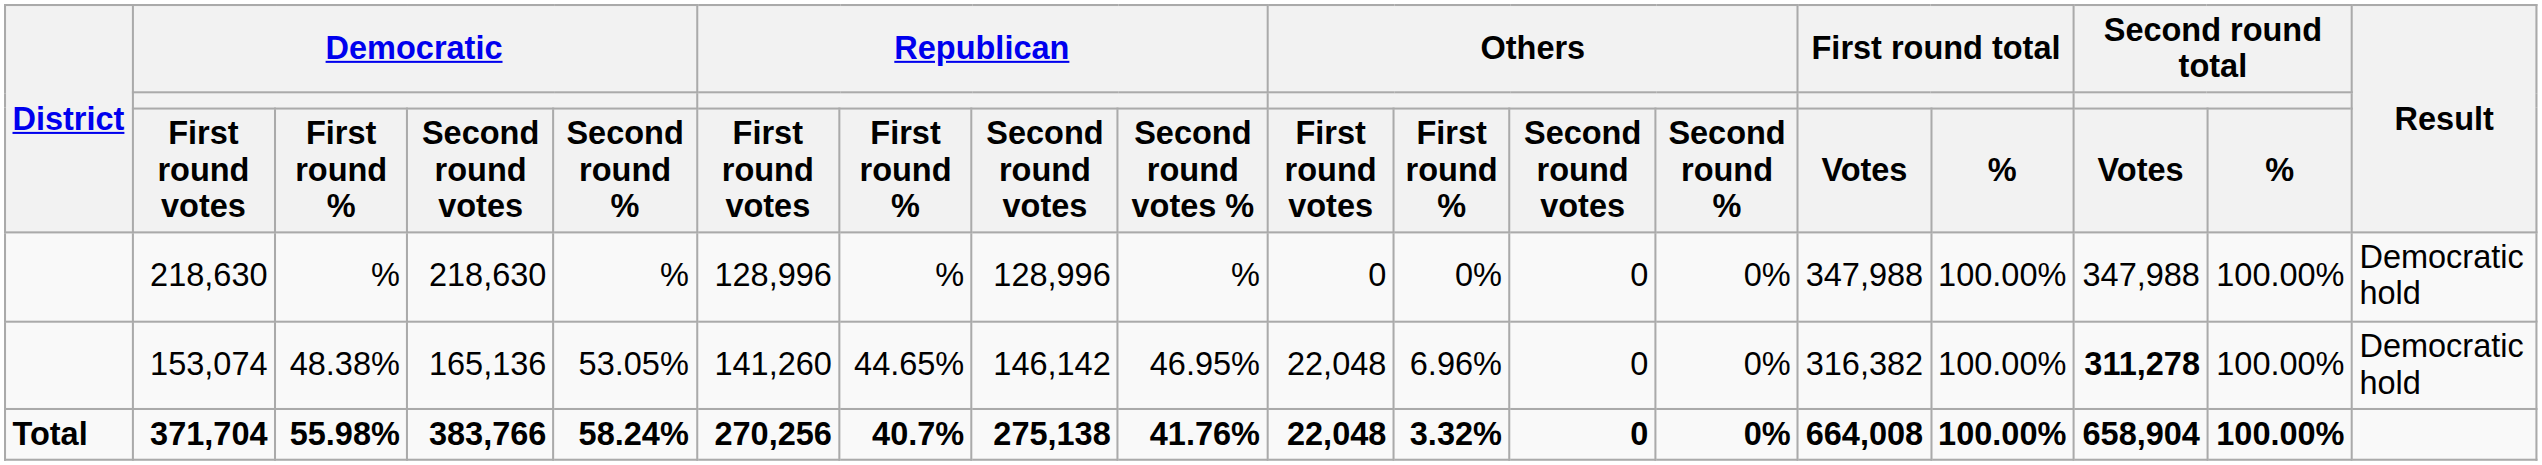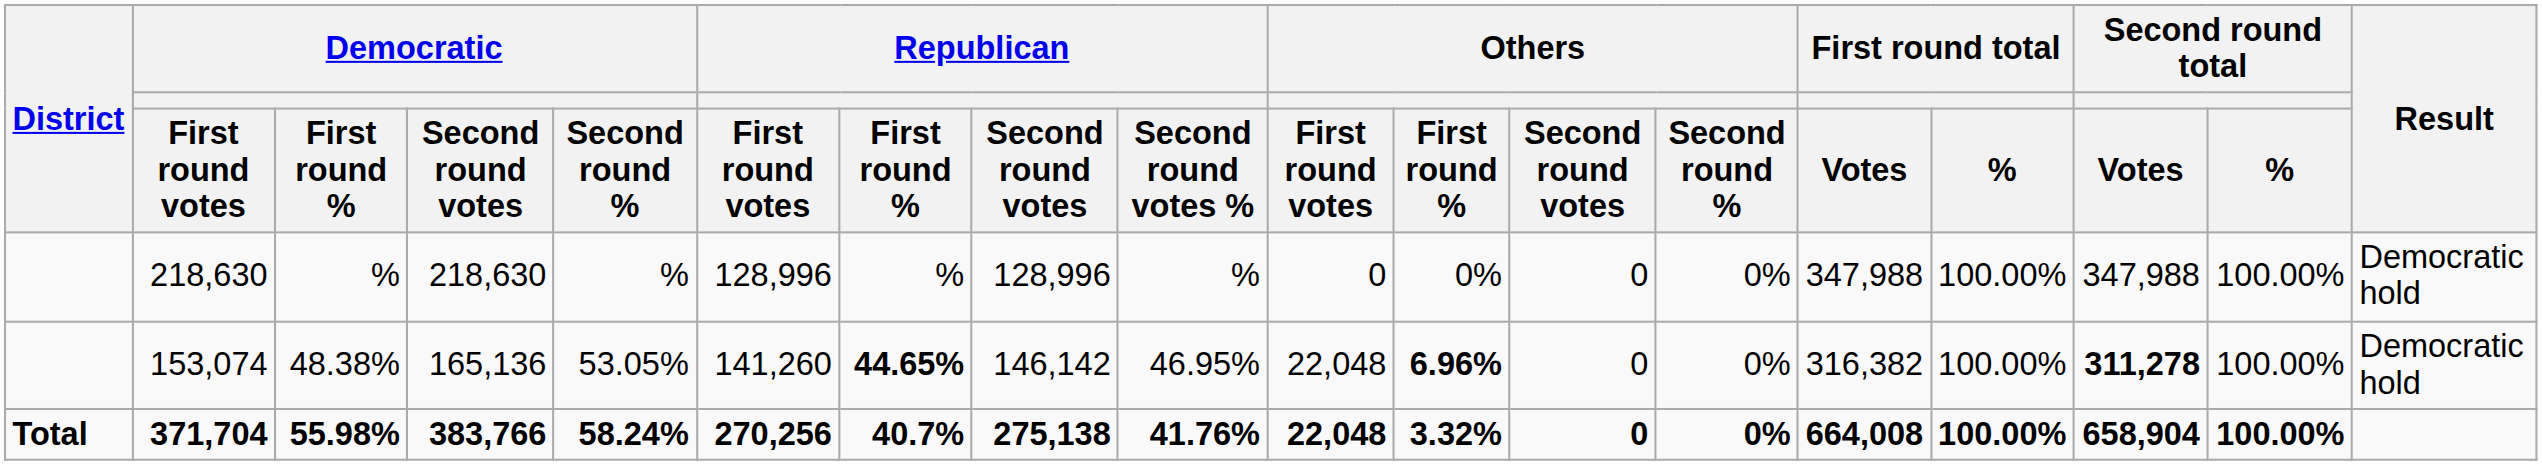(909, 364) normal -> (909, 364) bold
(1456, 364) normal -> (1456, 364) bold
